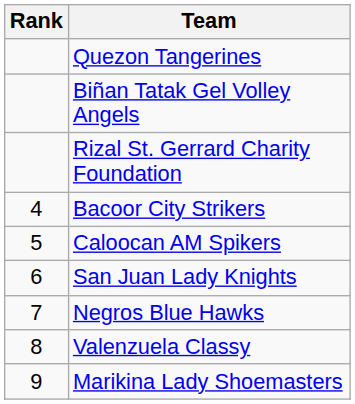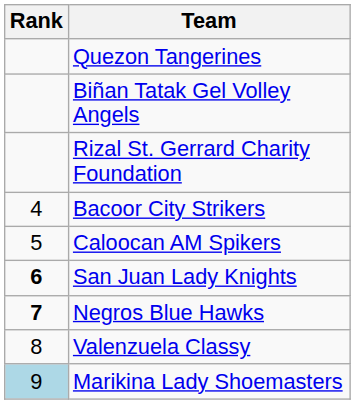(36, 277) normal -> (36, 277) bold
(36, 312) normal -> (36, 312) bold
(36, 381) no background -> (36, 381) lightblue background
